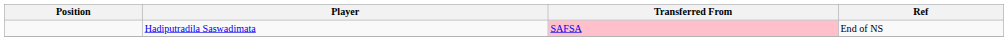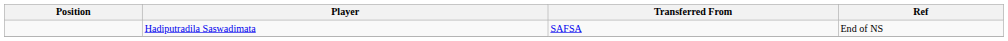(566, 28) pink background -> (566, 28) no background
